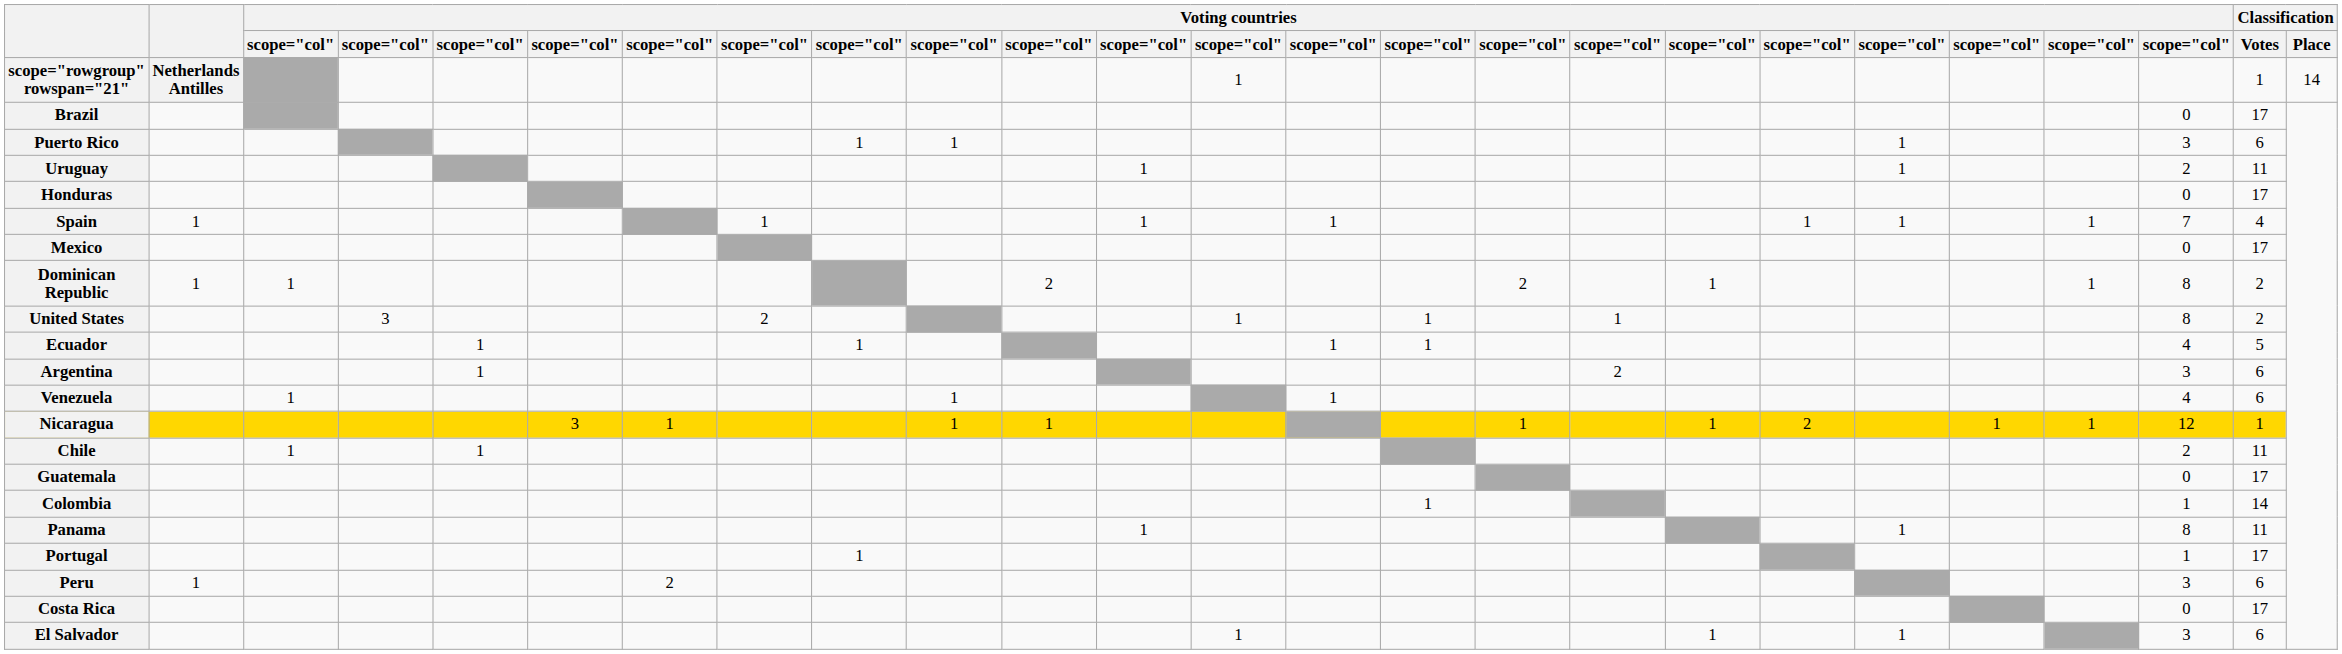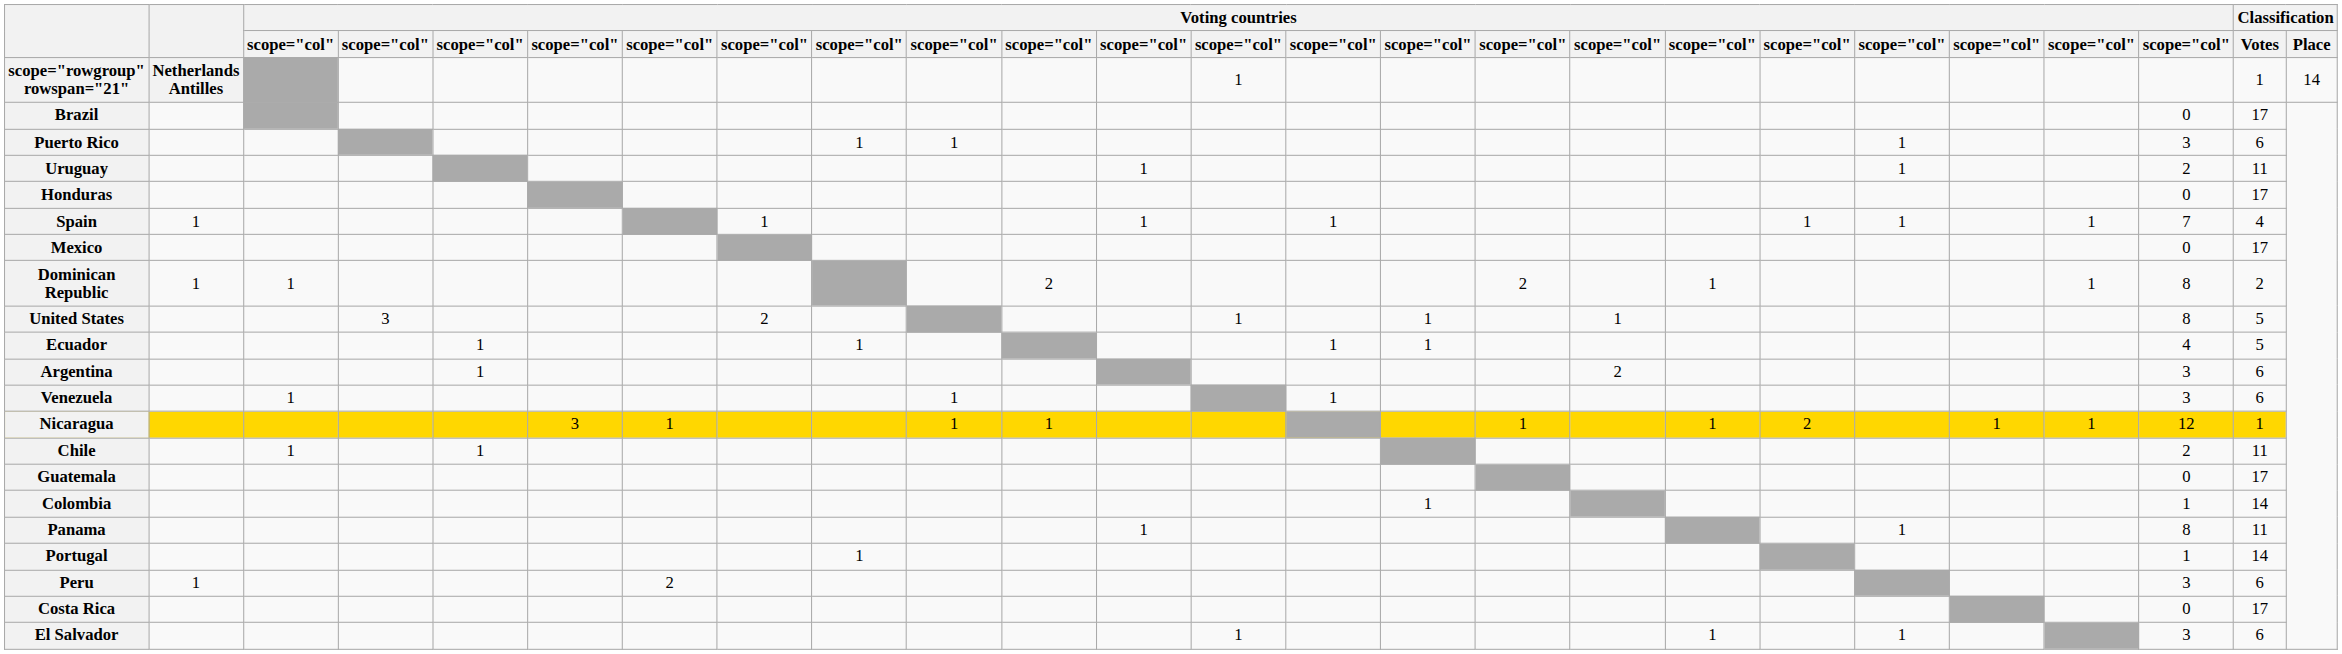(2260, 319) 2 -> (2260, 319) 5
(2186, 398) 4 -> (2186, 398) 3
(2260, 556) 17 -> (2260, 556) 14
